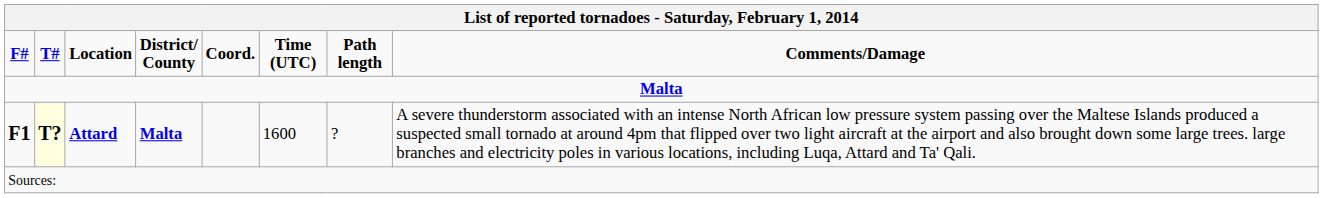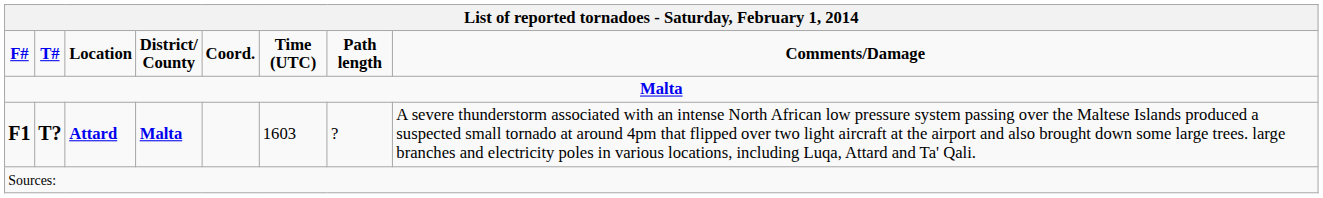(50, 134) lightyellow background -> (50, 134) no background
(279, 134) 1600 -> (279, 134) 1603
